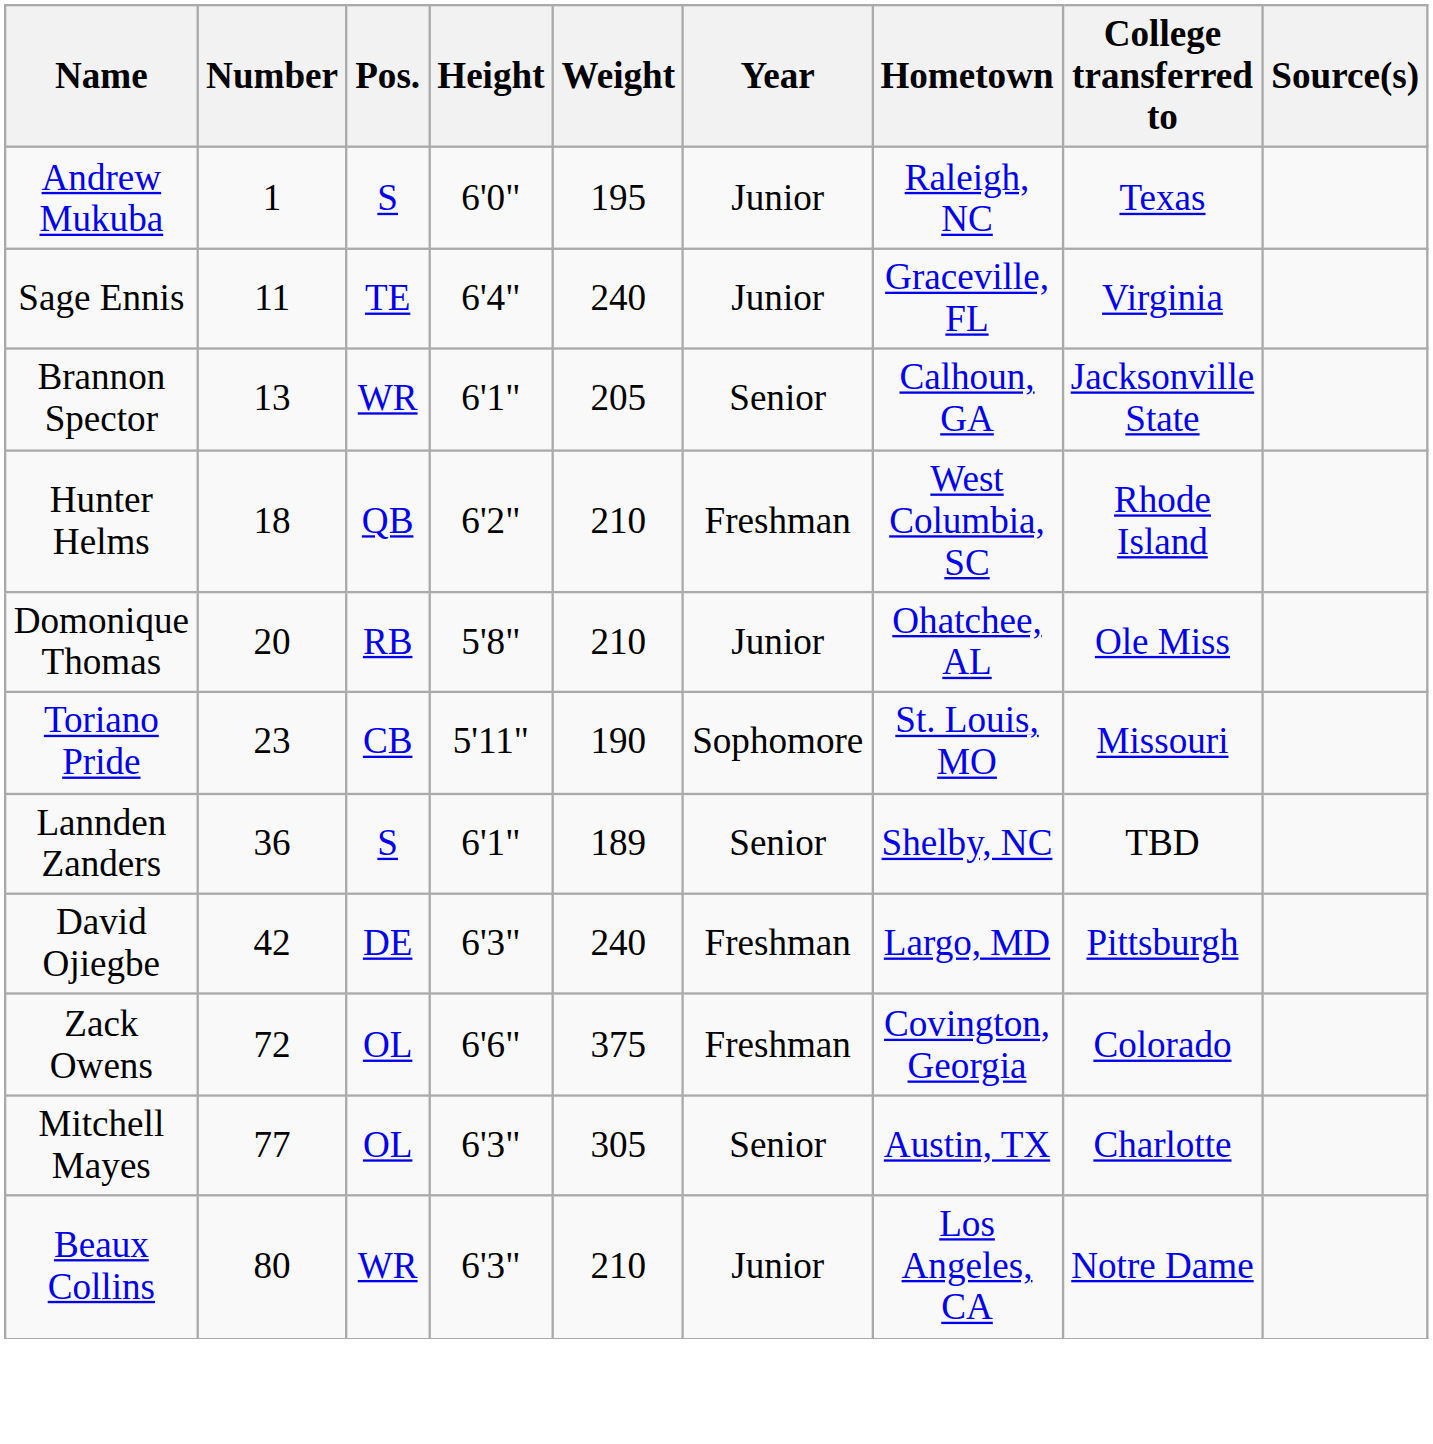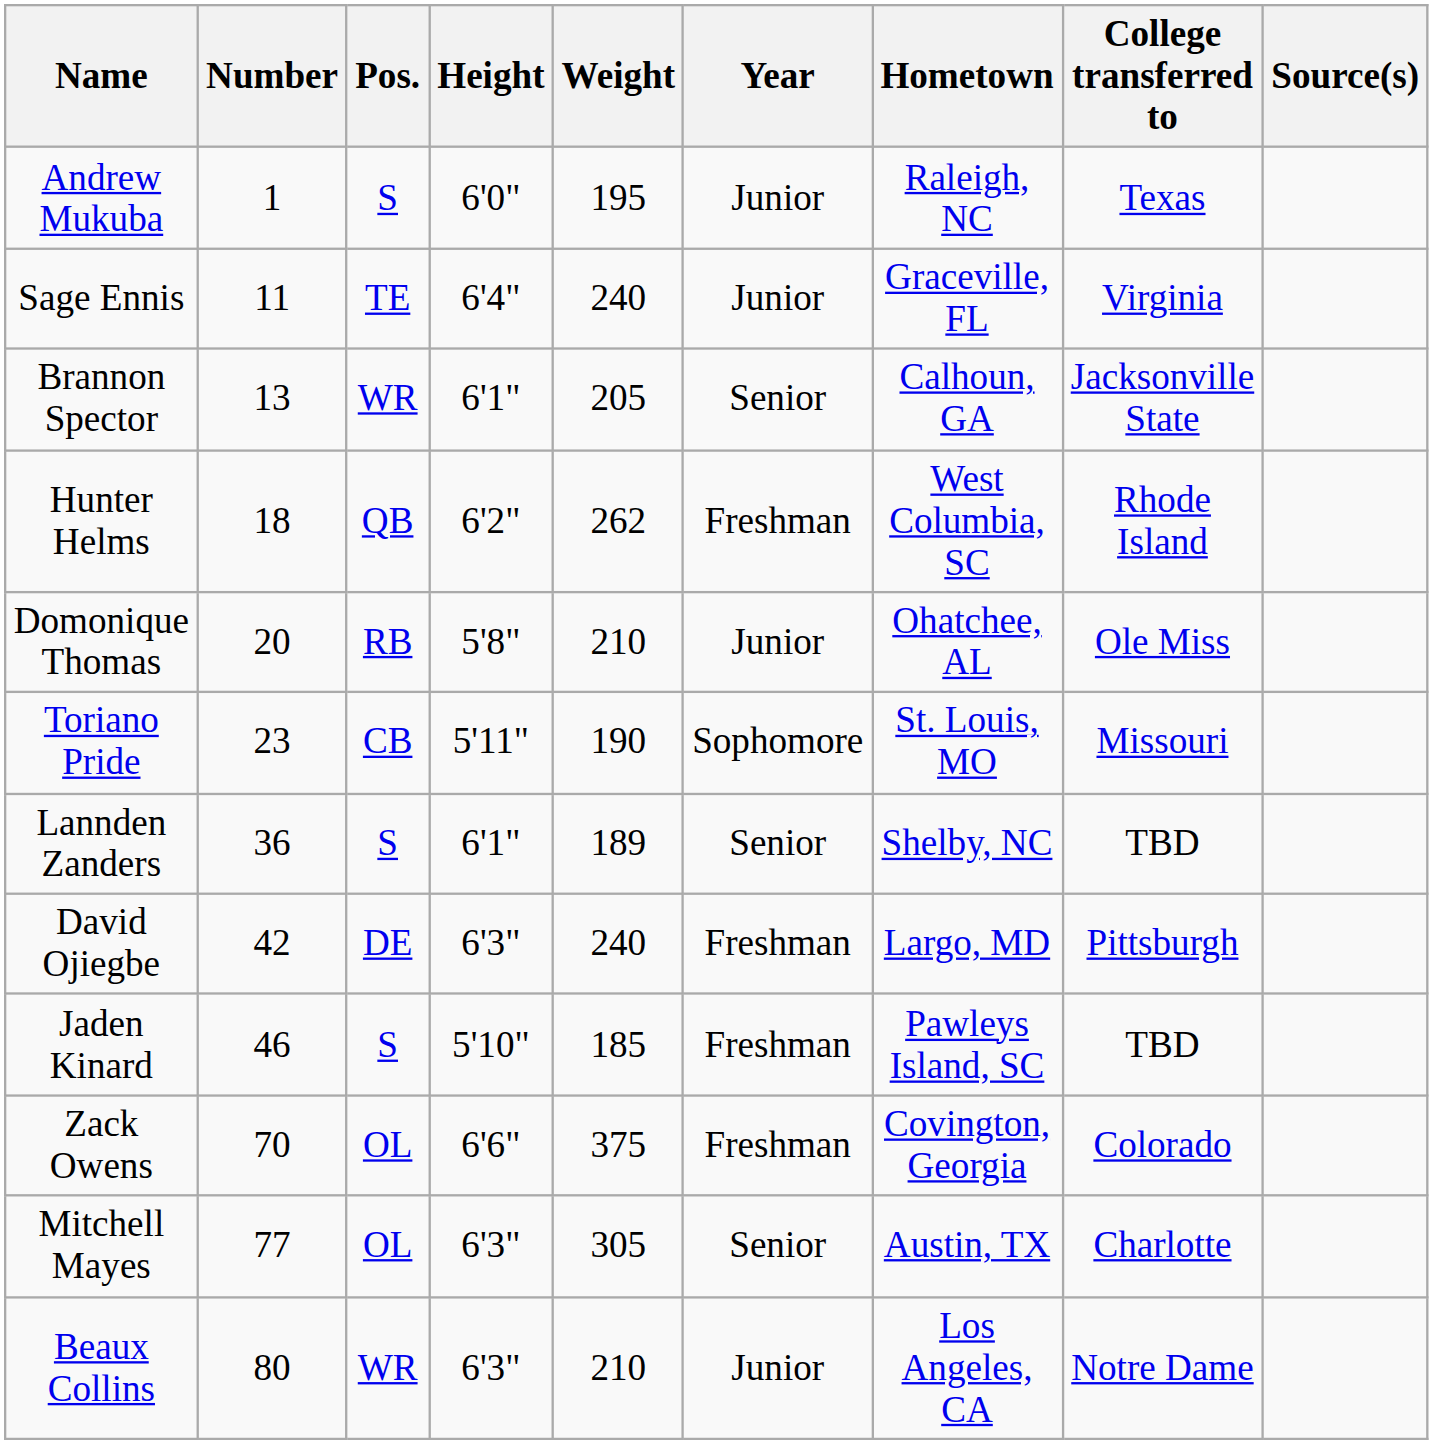(618, 519) 210 -> (618, 519) 262
+ row: (101, 1044)
(272, 1044) 72 -> (272, 1144) 70
